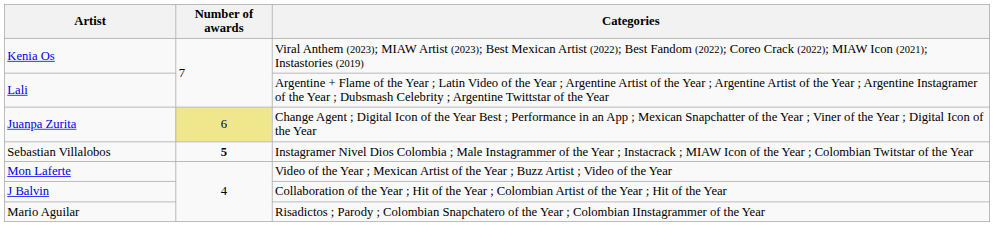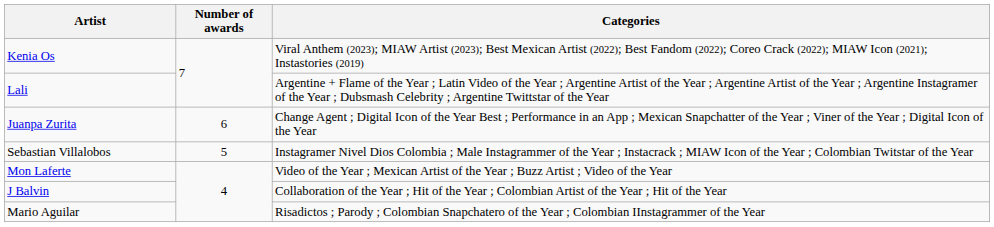(224, 124) khaki background -> (224, 124) no background
(224, 151) bold -> (224, 151) normal
